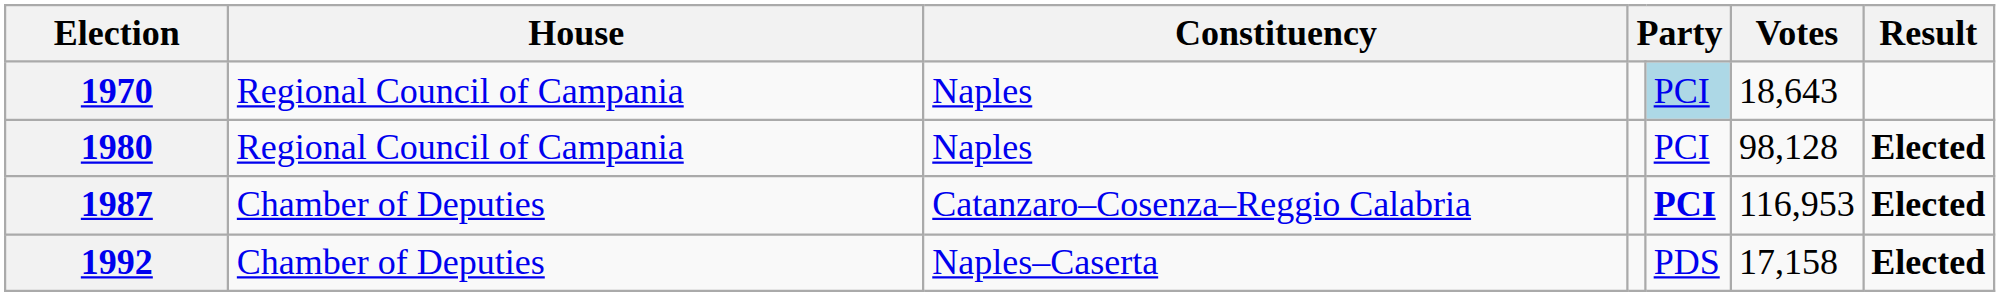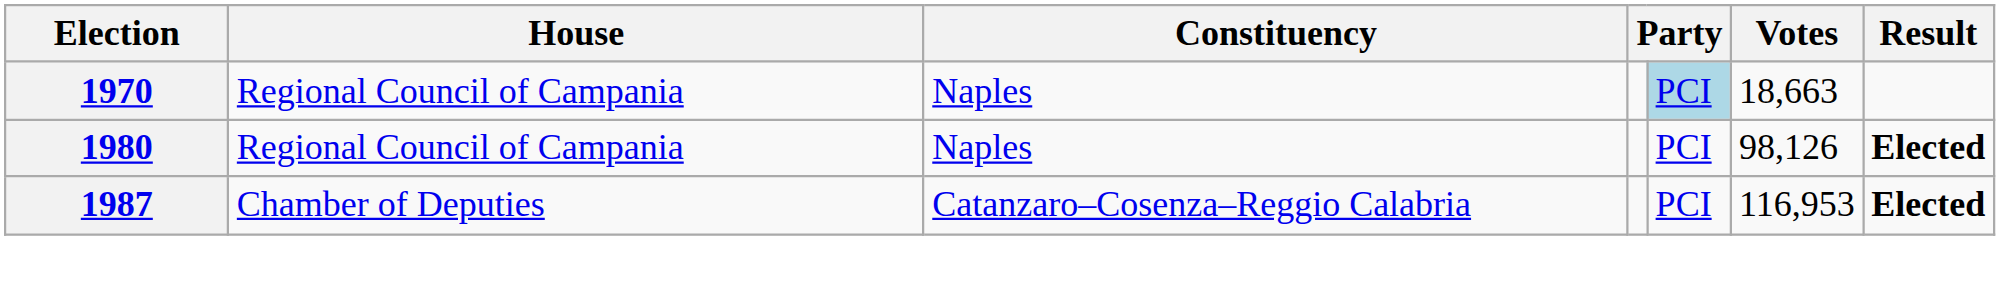(1789, 90) 18,643 -> (1789, 90) 18,663
(1789, 147) 98,128 -> (1789, 147) 98,126
(1685, 204) bold -> (1684, 204) normal
- row: (117, 261)
